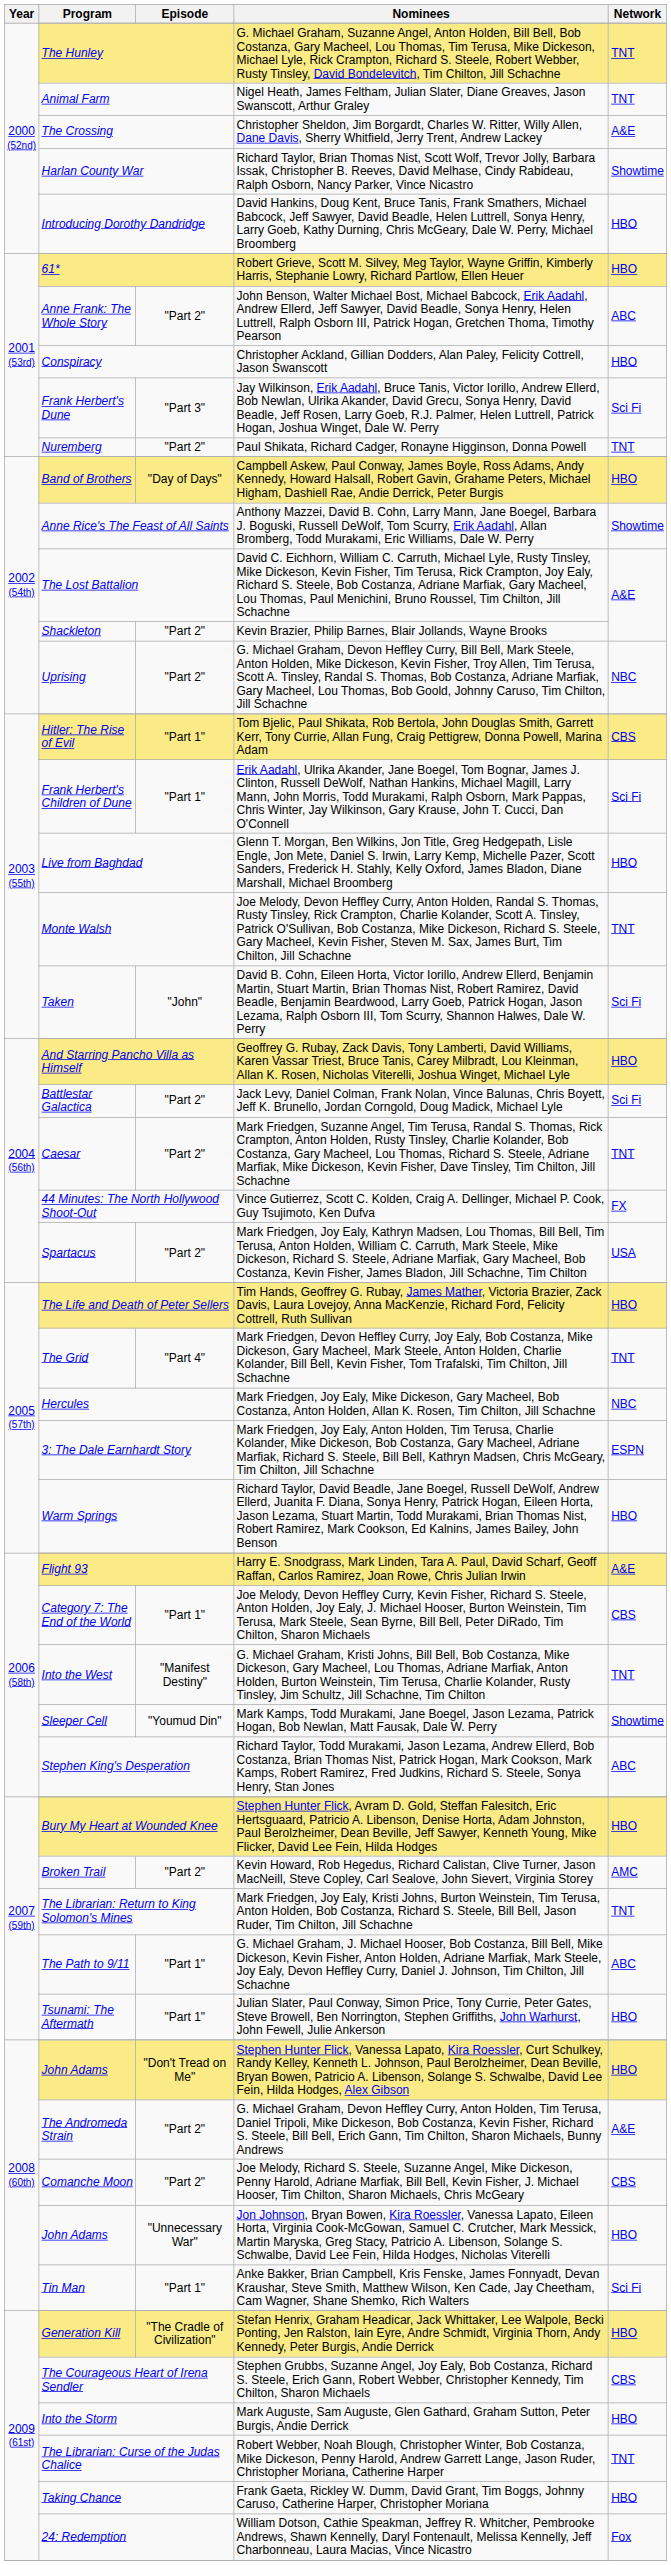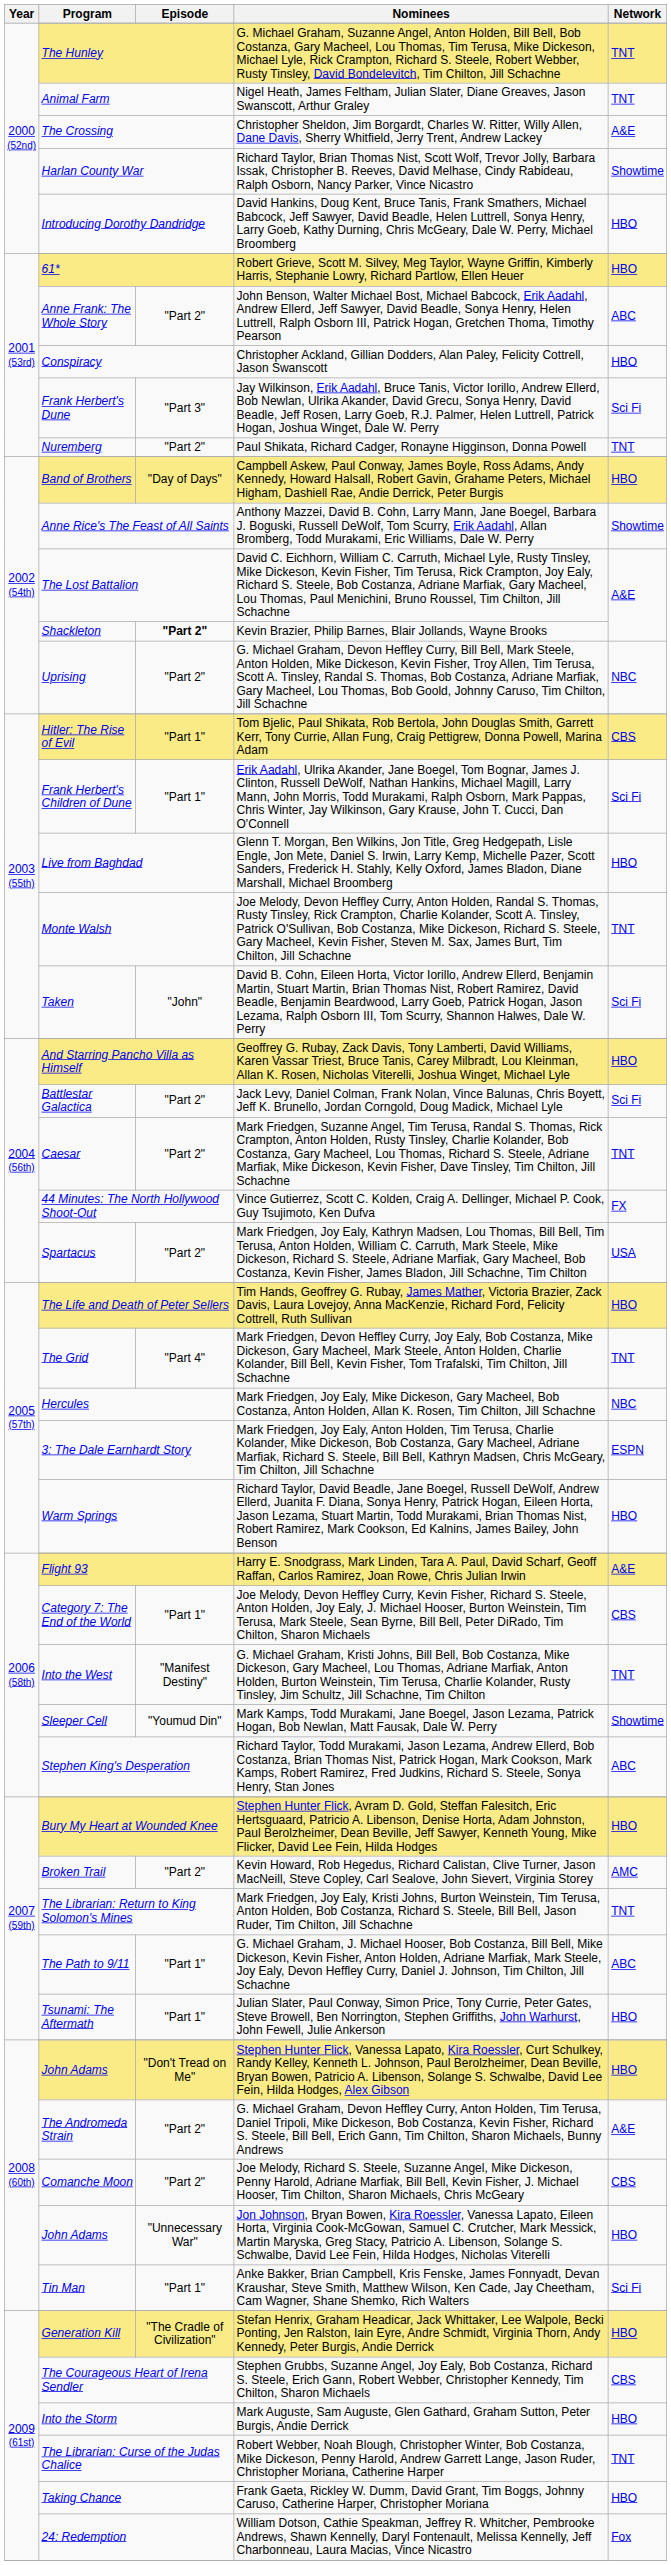(185, 631) normal -> (185, 631) bold
